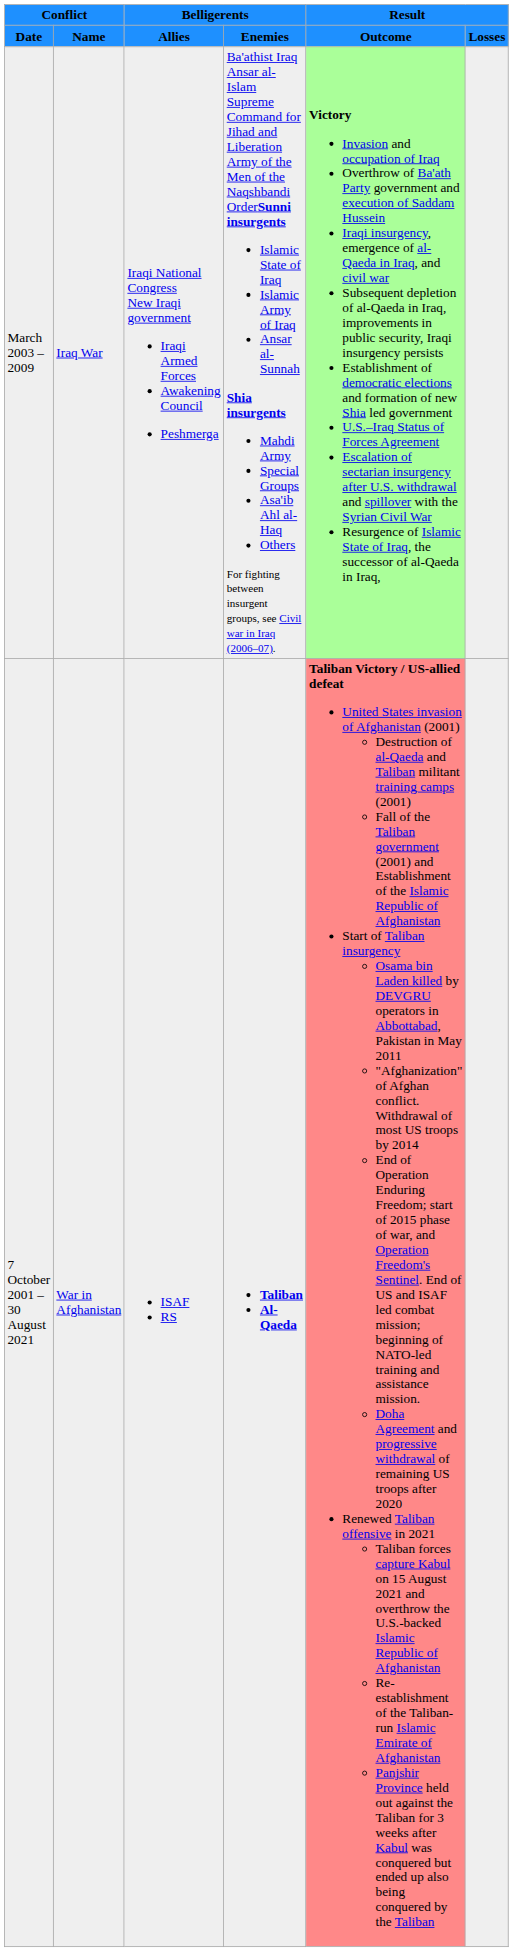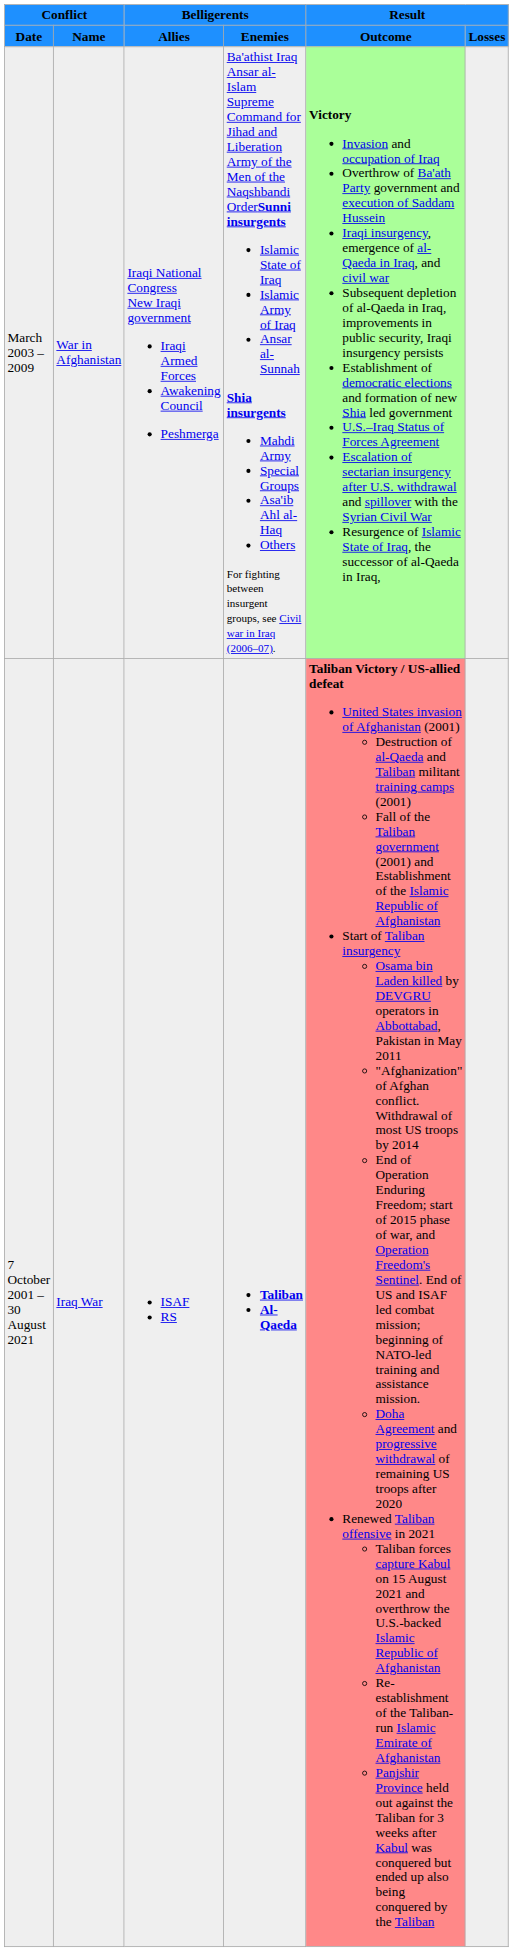(79, 352) Iraq War -> (89, 352) War in Afghanistan
(89, 1302) War in Afghanistan -> (79, 1302) Iraq War
